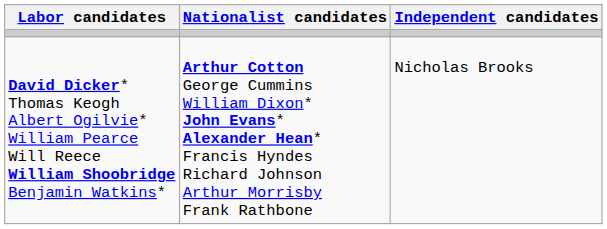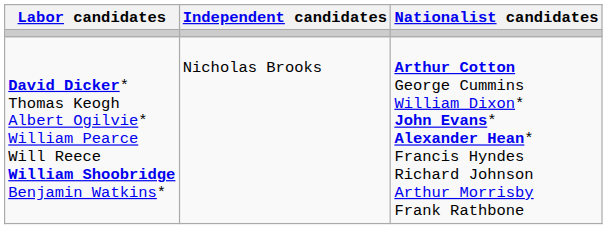columns swapped: (285, 17) <-> (497, 17)
